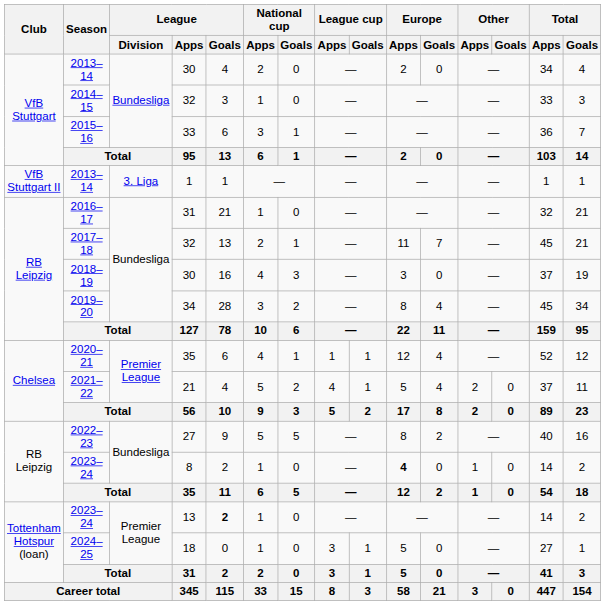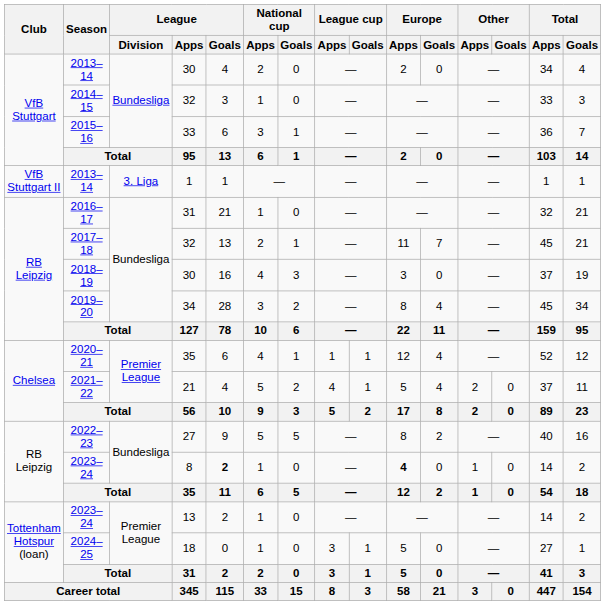(225, 467) normal -> (225, 467) bold
(225, 517) bold -> (225, 517) normal
